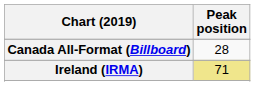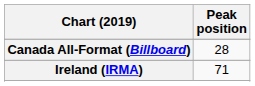(222, 70) khaki background -> (222, 70) no background
